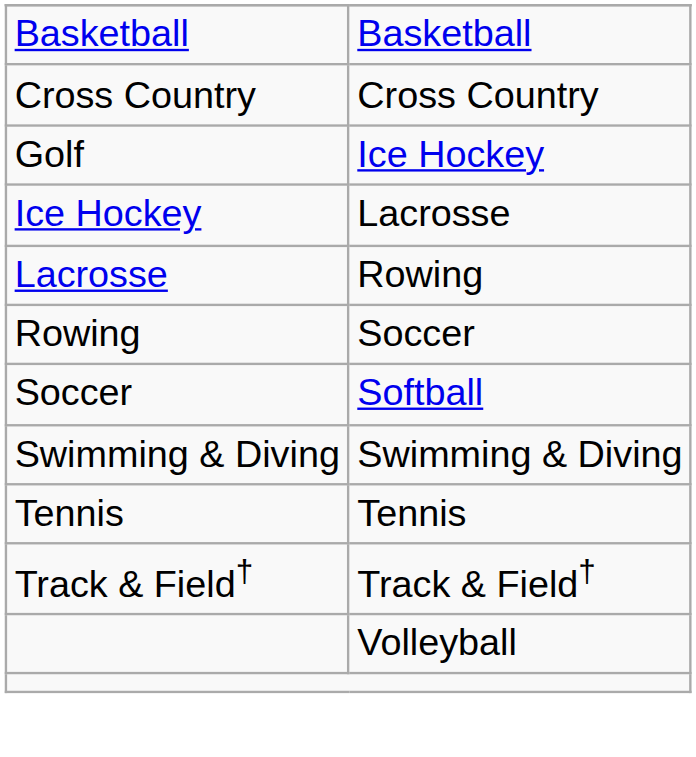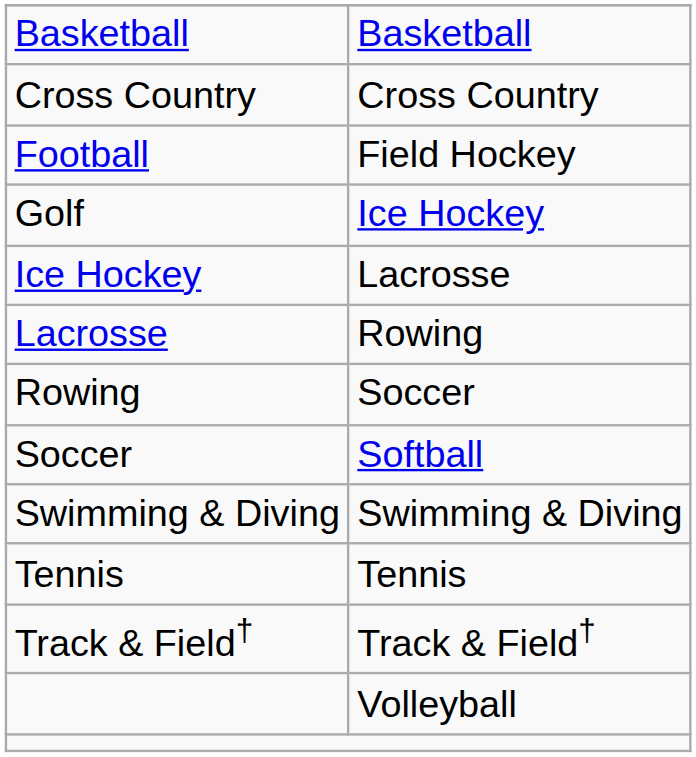+ row: (466, 154)
